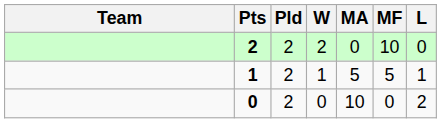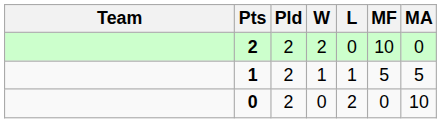columns swapped: (422, 18) <-> (355, 18)
